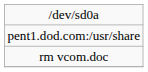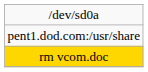(74, 56) no background -> (74, 56) gold background
